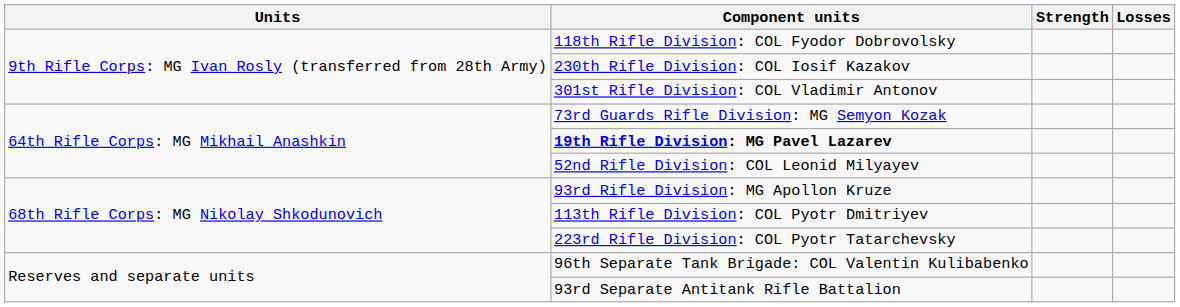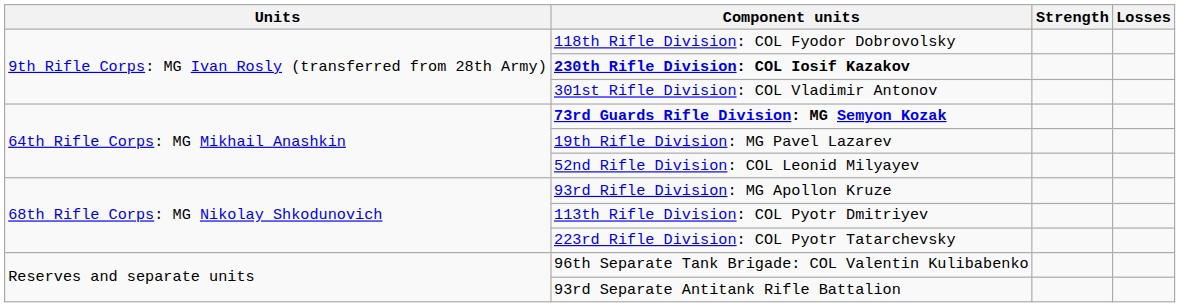(732, 67) normal -> (732, 67) bold
(750, 116) normal -> (750, 116) bold
(723, 141) bold -> (723, 141) normal
